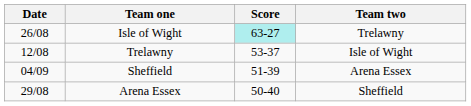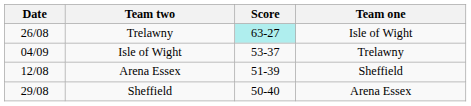columns swapped: (150, 14) <-> (381, 14)
(35, 52) 12/08 -> (35, 52) 04/09
(35, 71) 04/09 -> (35, 71) 12/08
